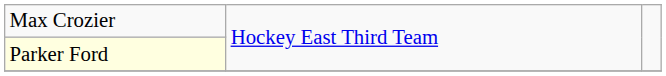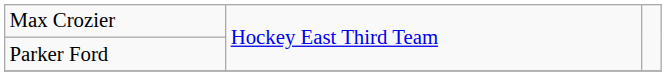(59, 53) lightyellow background -> (59, 53) no background
